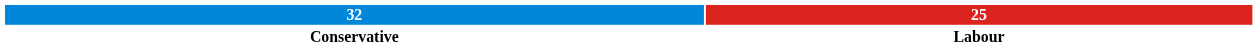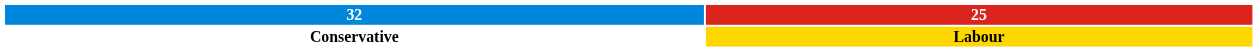(979, 36) no background -> (979, 36) gold background
